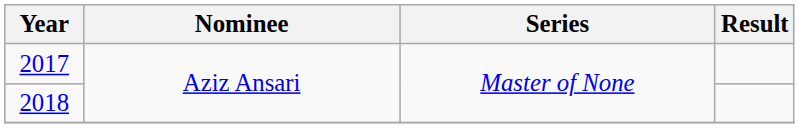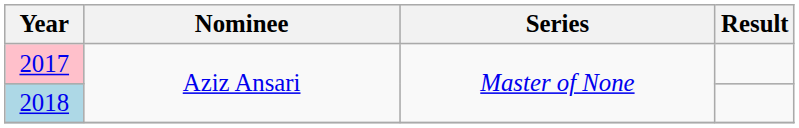(44, 63) no background -> (44, 63) pink background
(44, 102) no background -> (44, 102) lightblue background
